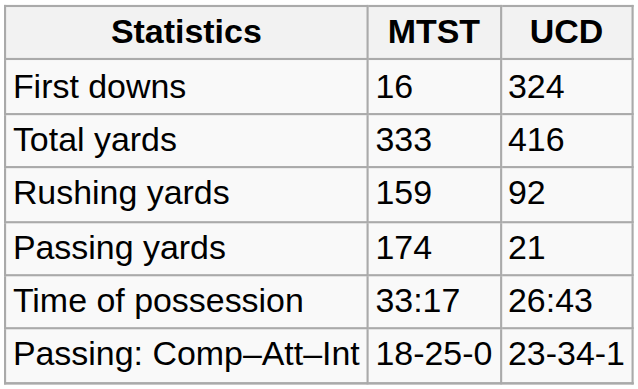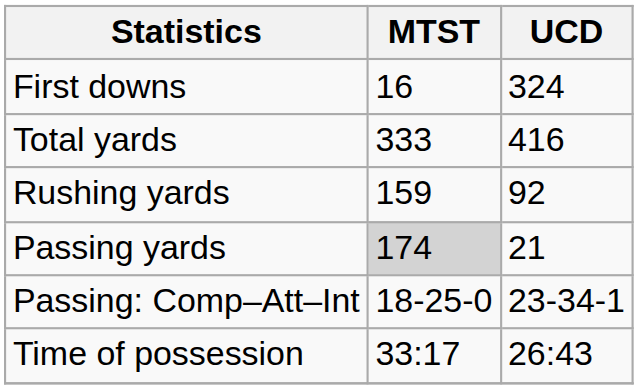(404, 247) no background -> (404, 247) lightgrey background
rows swapped: (186, 355) <-> (158, 301)
